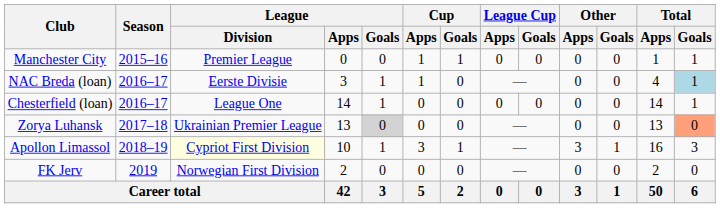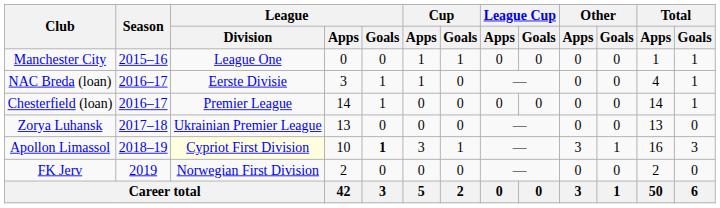(248, 59) Premier League -> (248, 59) League One
(695, 81) lightblue background -> (695, 81) no background
(248, 103) League One -> (248, 103) Premier League
(382, 125) lightgrey background -> (382, 125) no background
(695, 125) lightsalmon background -> (695, 125) no background
(382, 147) normal -> (382, 147) bold
